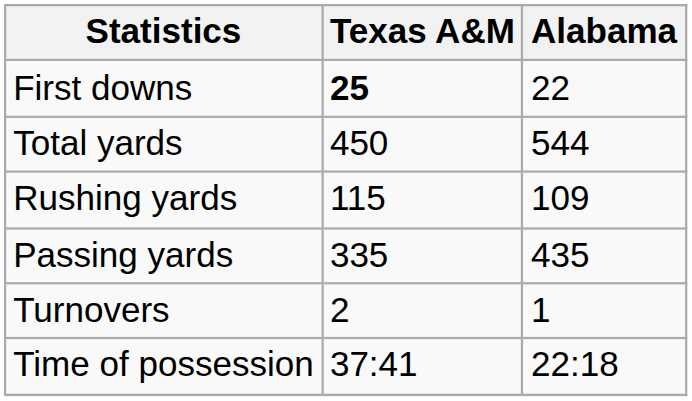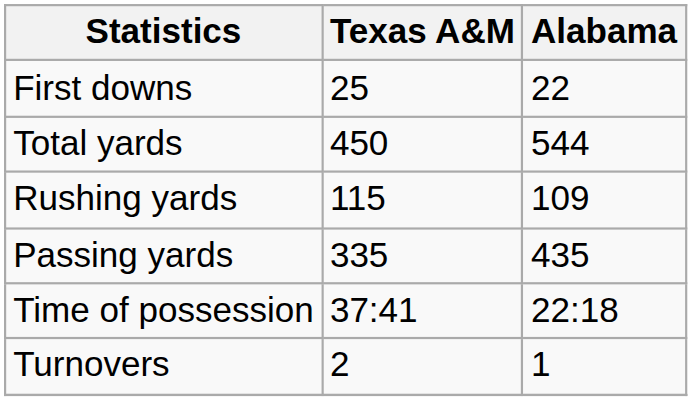(349, 87) bold -> (349, 87) normal
rows swapped: (91, 310) <-> (163, 365)
